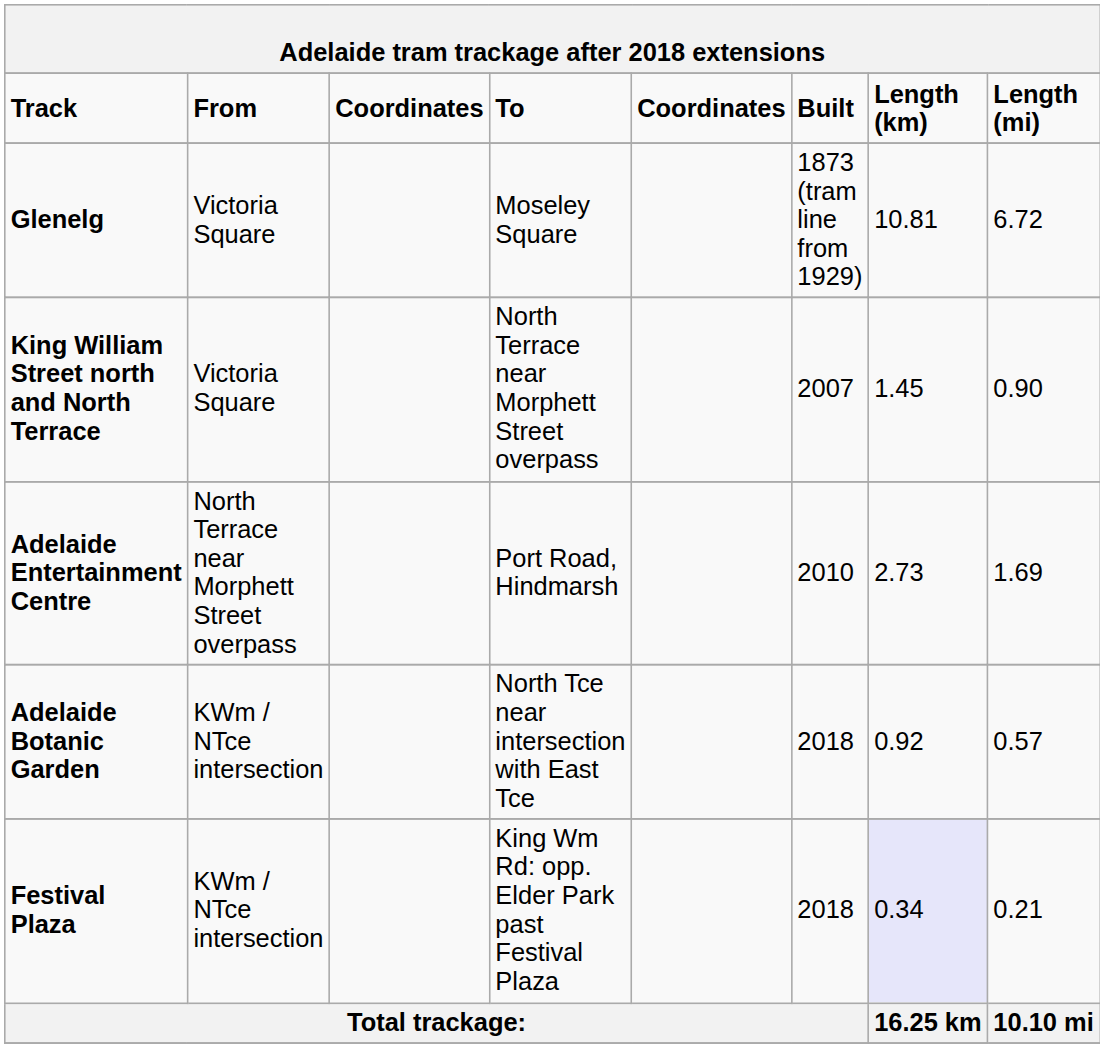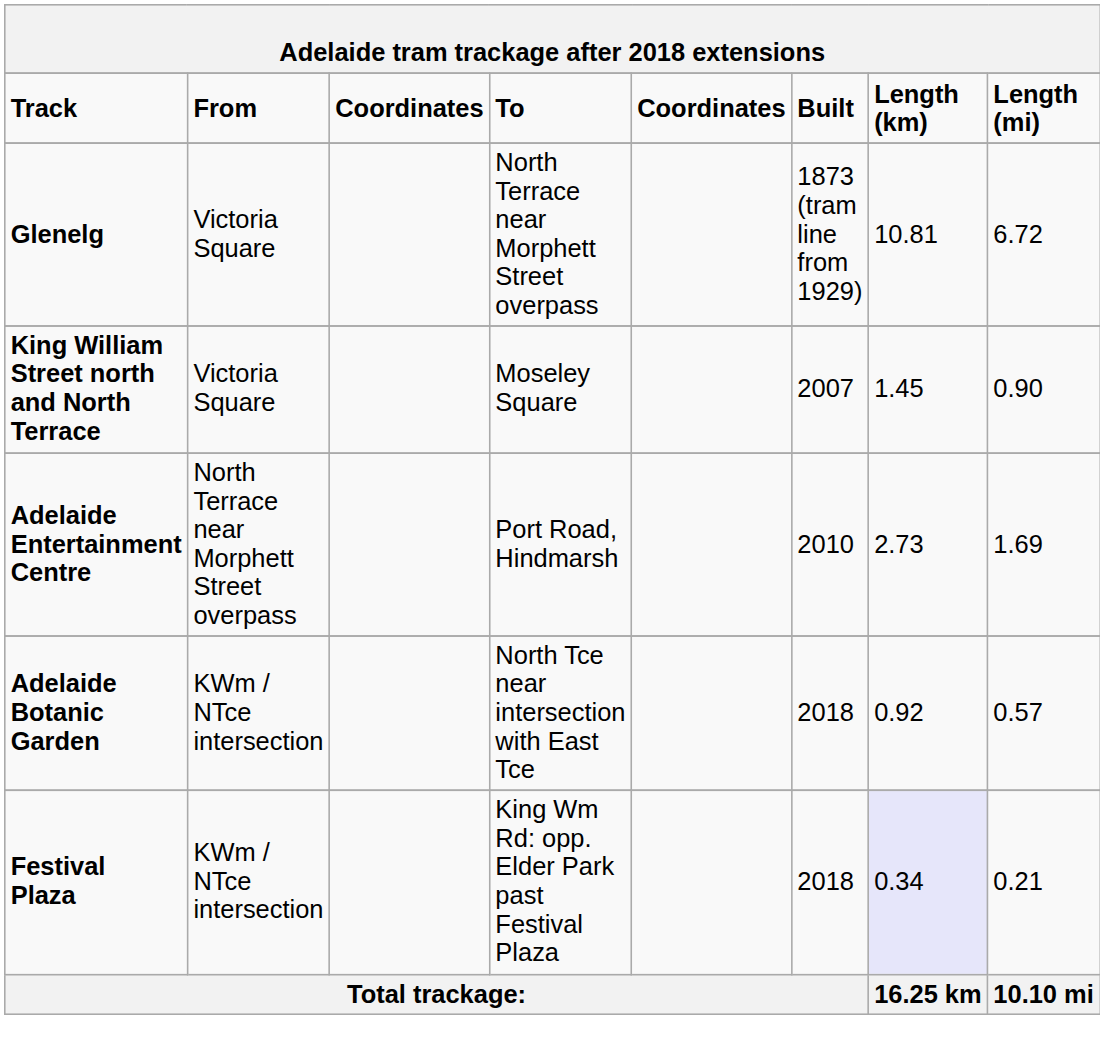(543, 219) Moseley Square -> (547, 234) North Terrace near Morphett Street overpass
(547, 388) North Terrace near Morphett Street overpass -> (543, 388) Moseley Square
